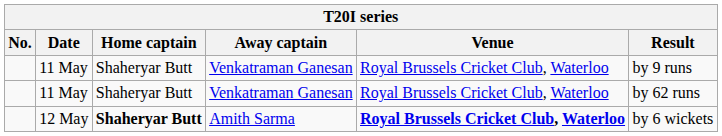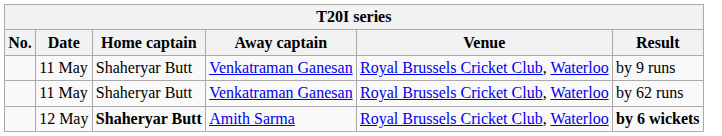(493, 118) bold -> (484, 118) normal
(673, 118) normal -> (658, 118) bold
